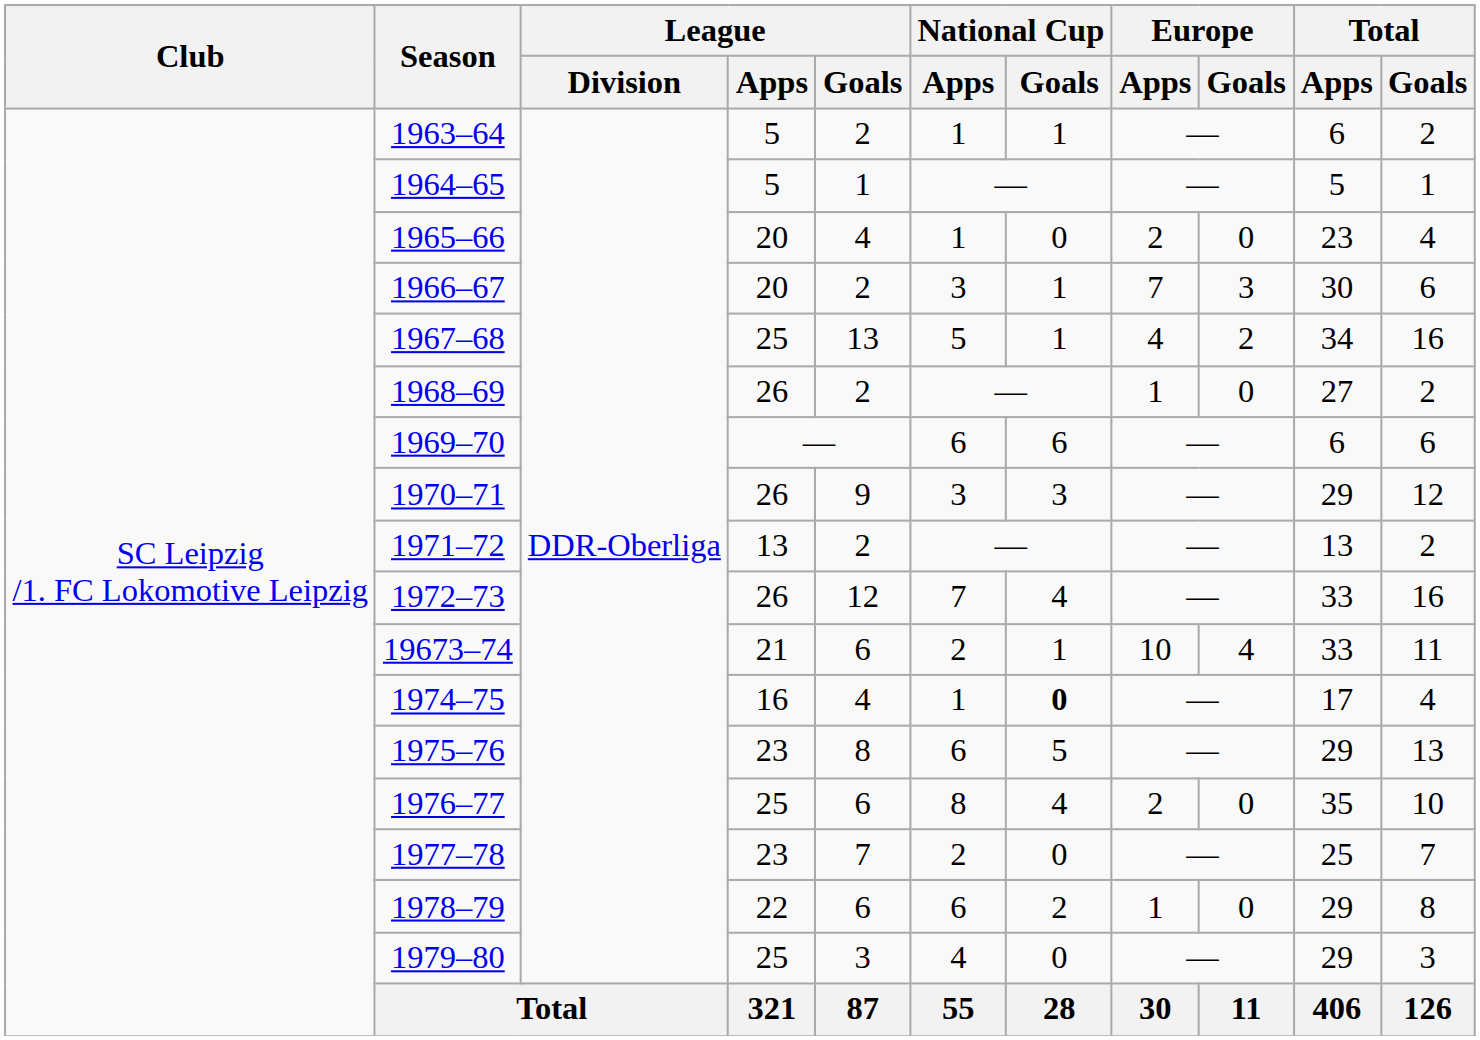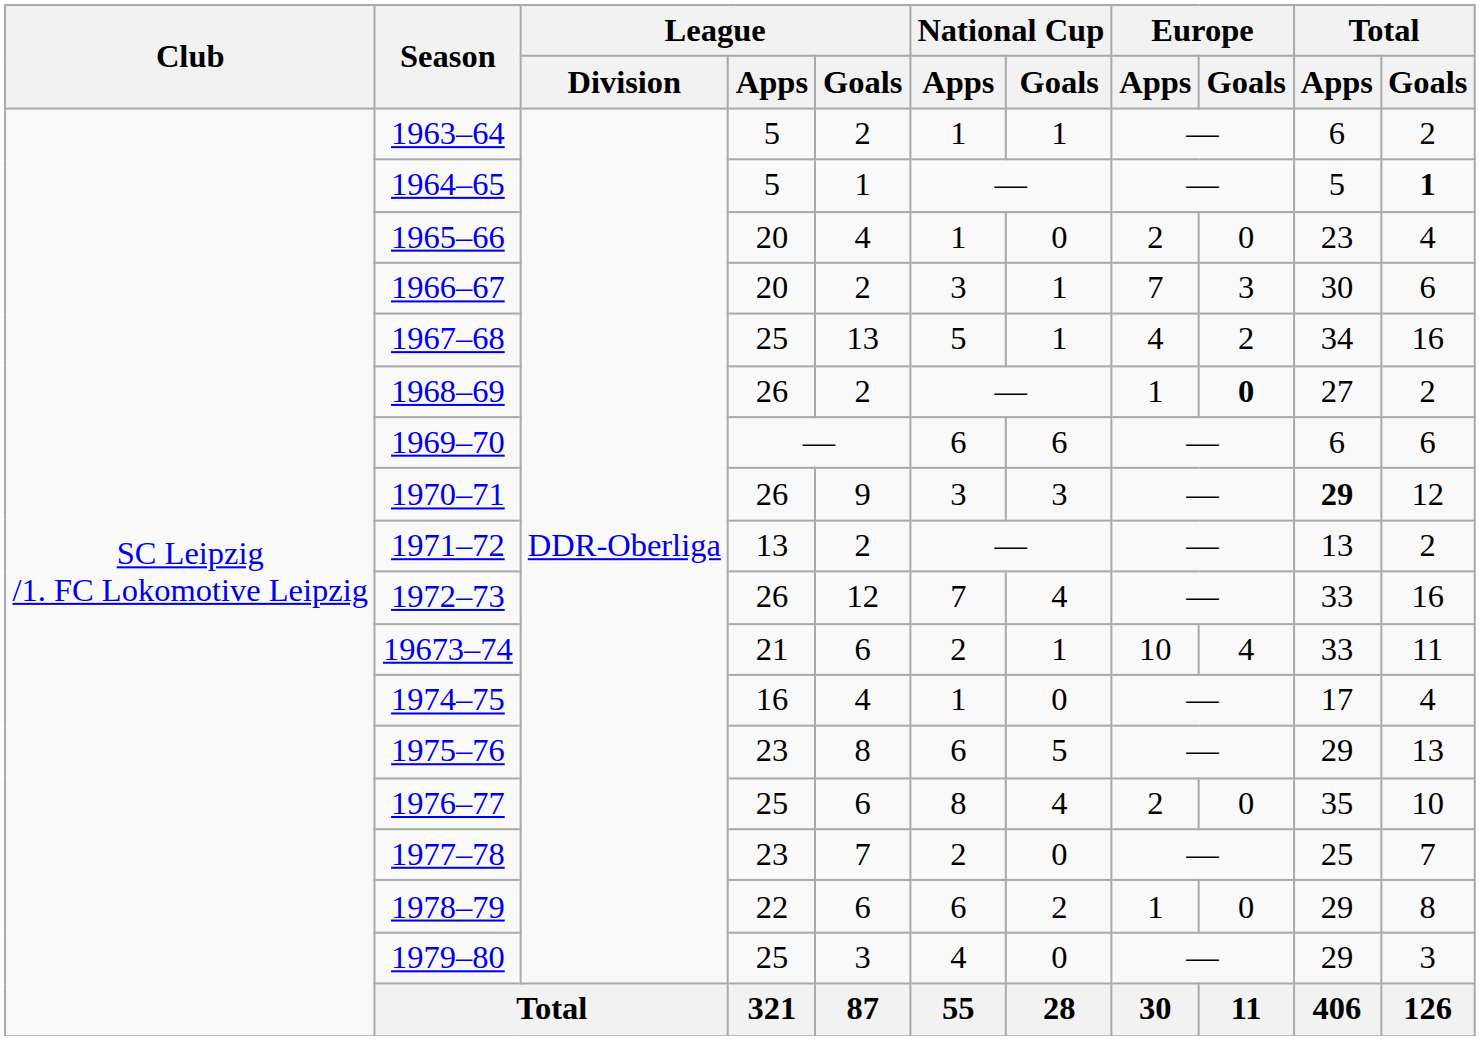(1428, 184) normal -> (1428, 184) bold
(1246, 390) normal -> (1246, 390) bold
(1337, 493) normal -> (1337, 493) bold
(1059, 699) bold -> (1059, 699) normal
